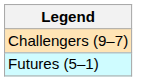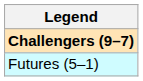(68, 41) normal -> (71, 41) bold
